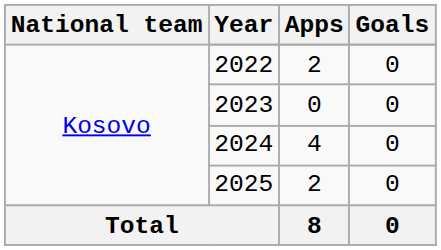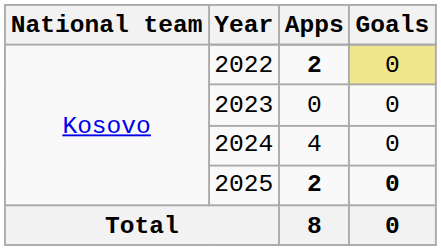(314, 65) normal -> (314, 65) bold
(392, 65) no background -> (392, 65) khaki background
(314, 185) normal -> (314, 185) bold
(392, 185) normal -> (392, 185) bold
